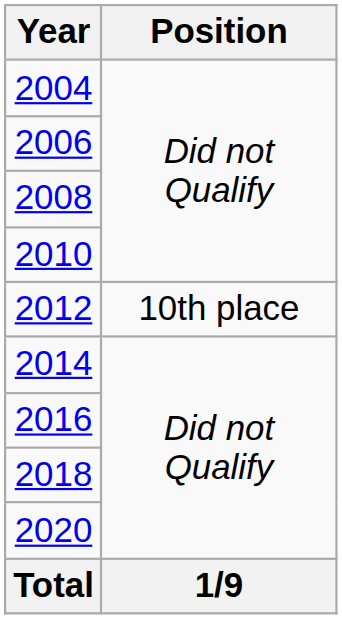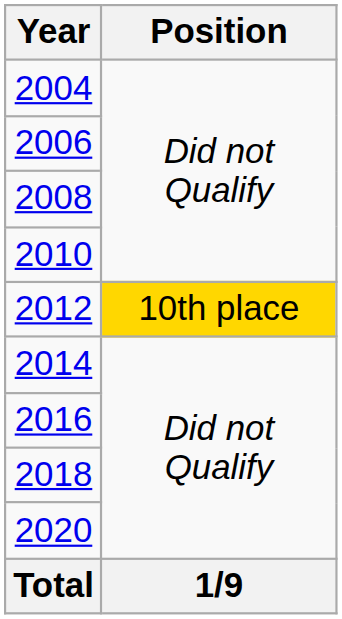(219, 308) no background -> (219, 308) gold background
